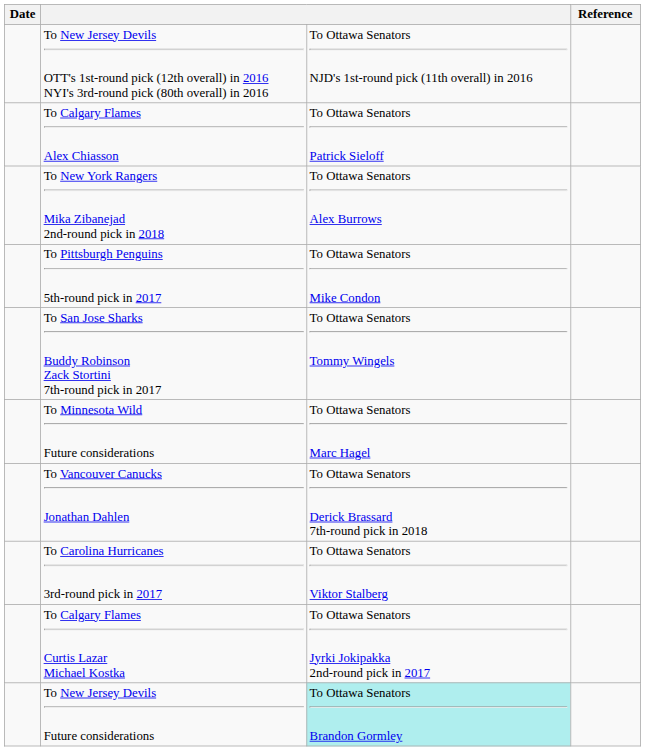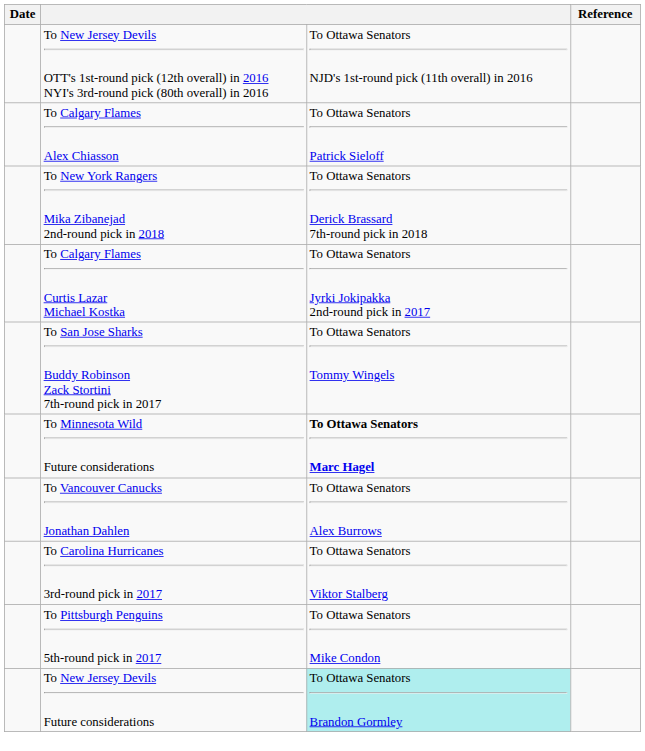(439, 197) To Ottawa Senators Alex Burrows -> (439, 205) To Ottawa Senators Derick Brassard 7th-round pick in 2018
rows swapped: (174, 275) <-> (174, 643)
(439, 431) normal -> (439, 446) bold
(439, 502) To Ottawa Senators Derick Brassard 7th-round pick in 2018 -> (439, 509) To Ottawa Senators Alex Burrows
